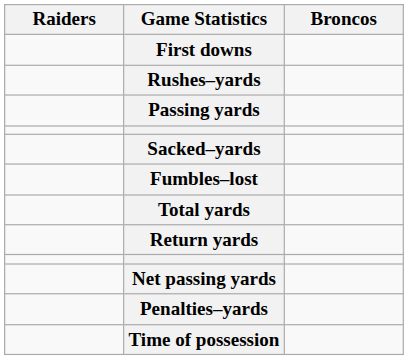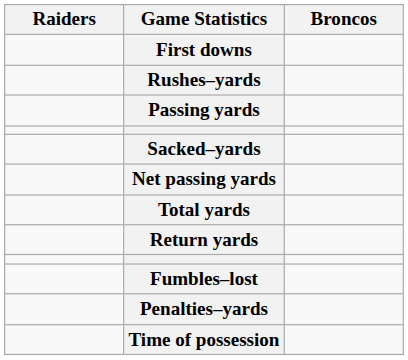rows swapped: (64, 279) <-> (64, 179)
